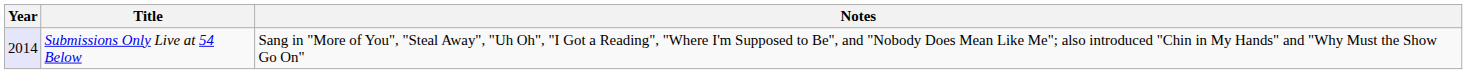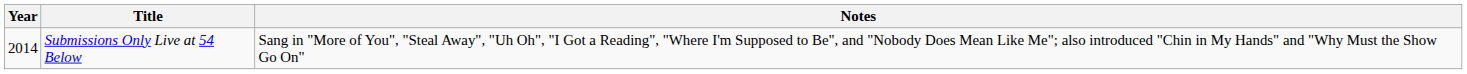(23, 48) lavender background -> (23, 48) no background
